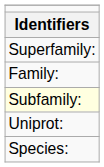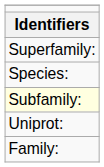(34, 74) Family: -> (38, 74) Species:
(38, 149) Species: -> (34, 149) Family:
